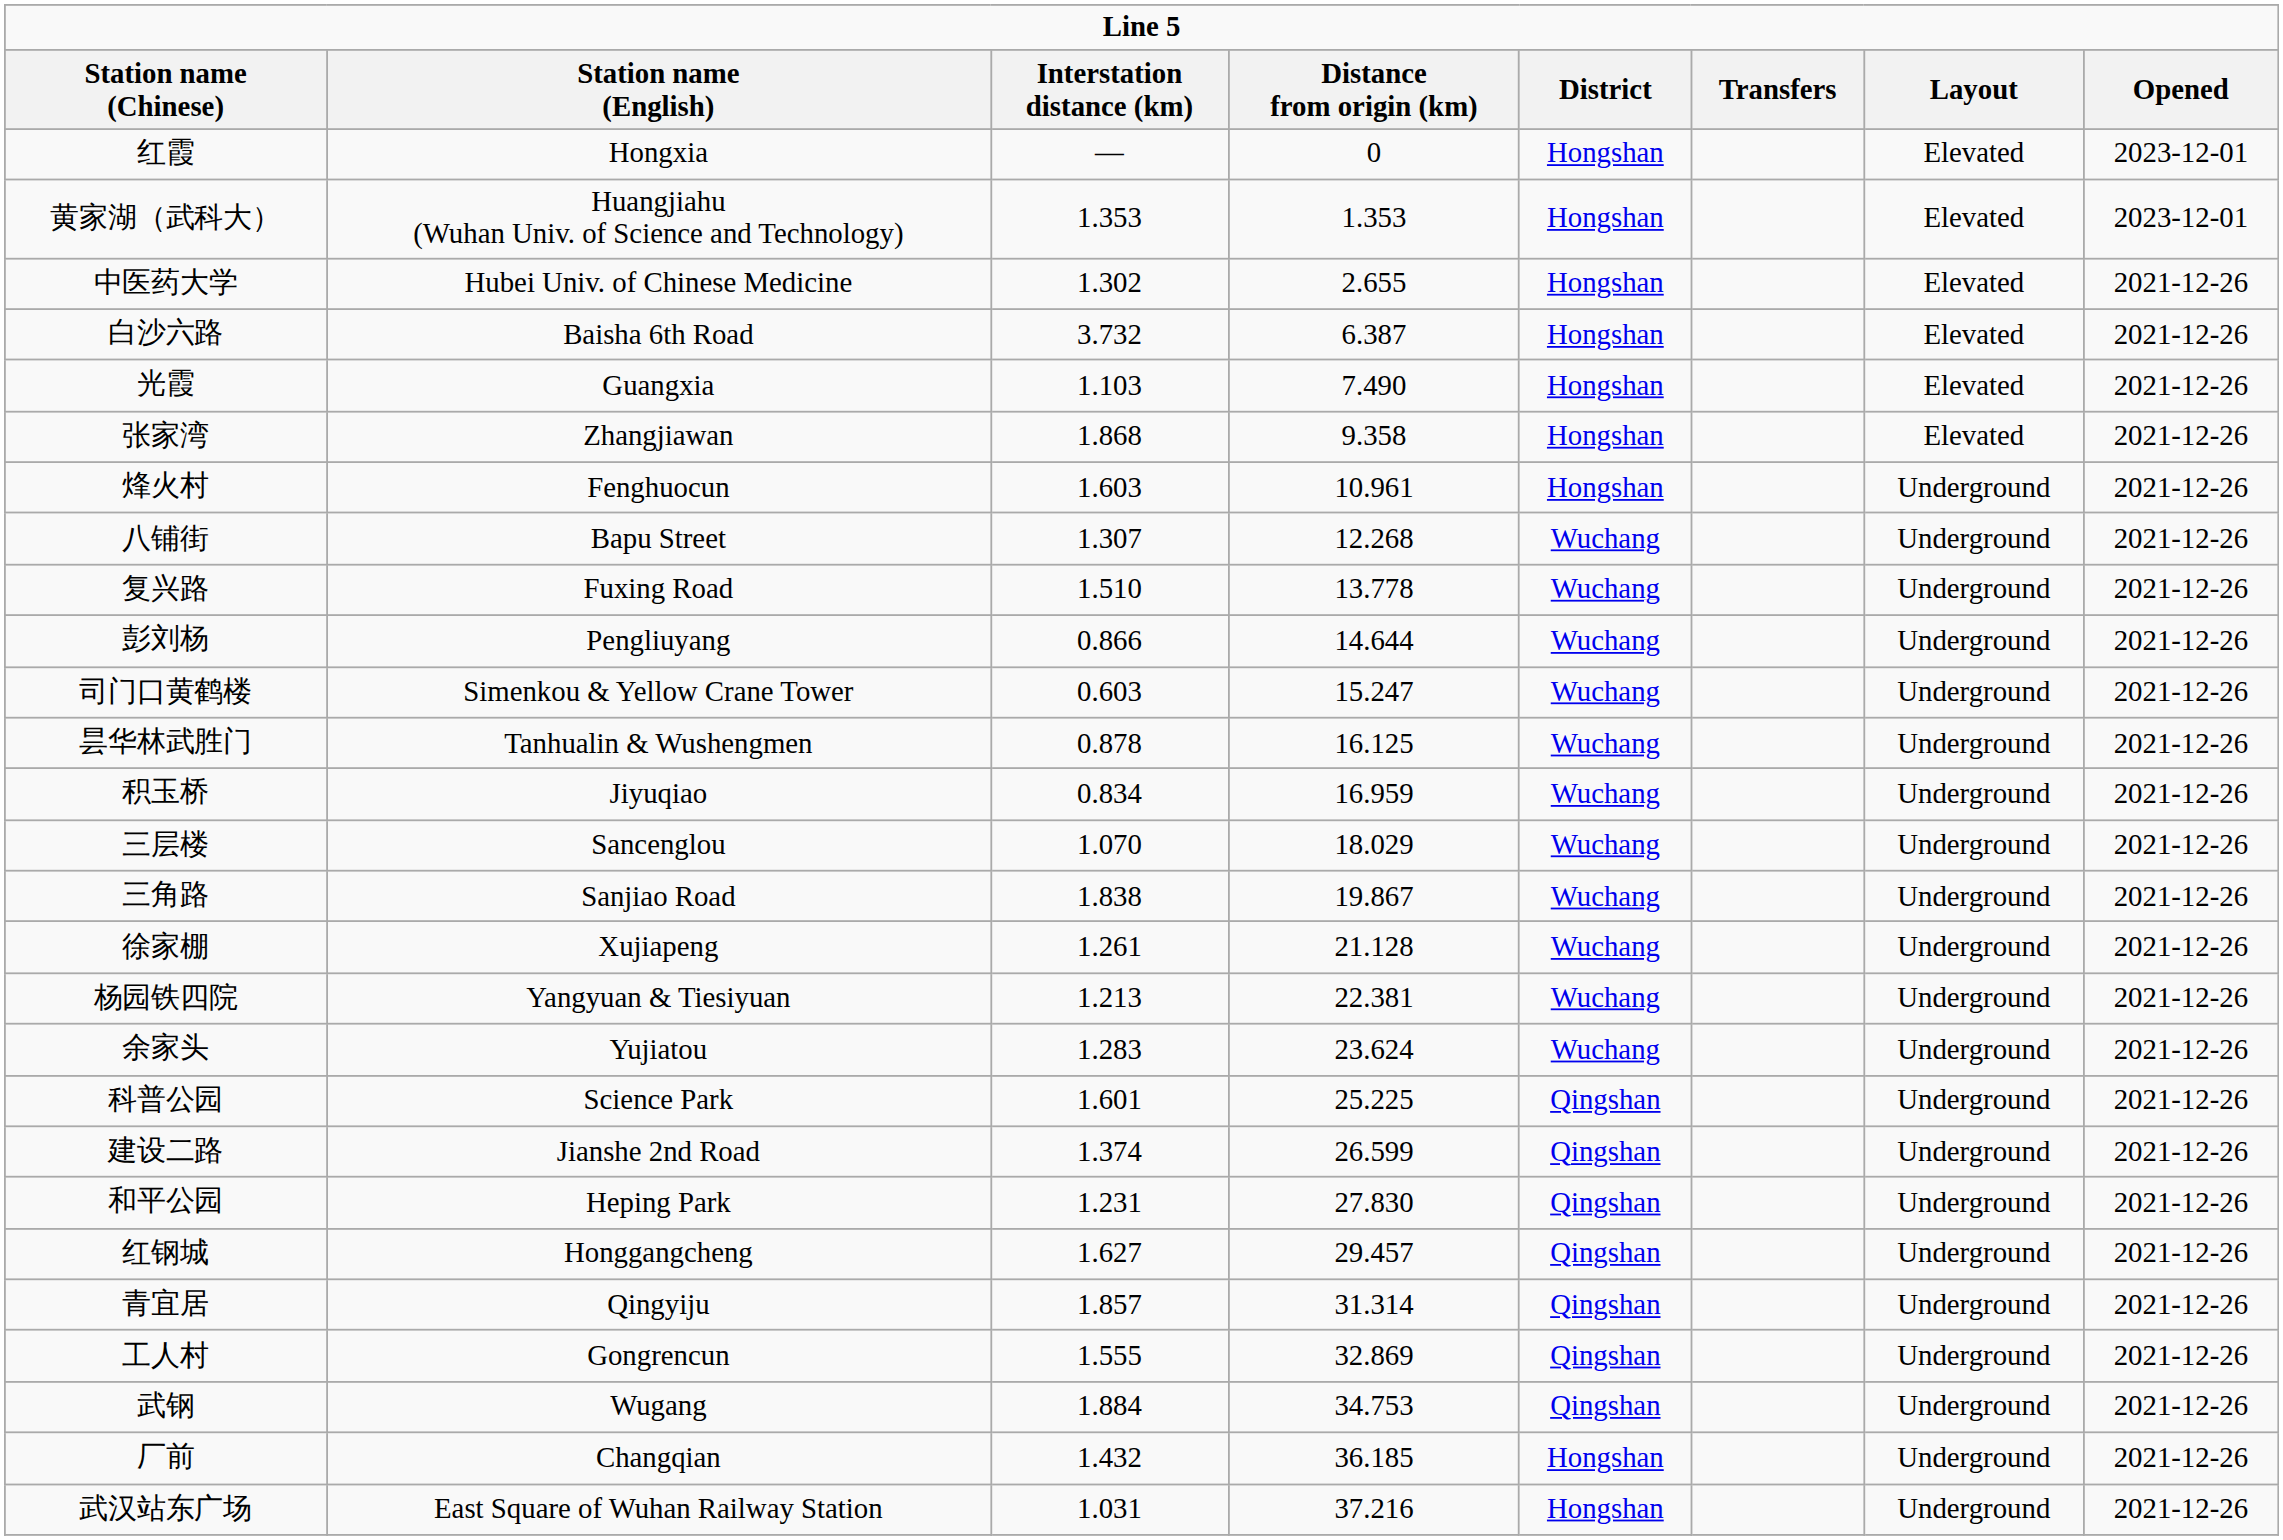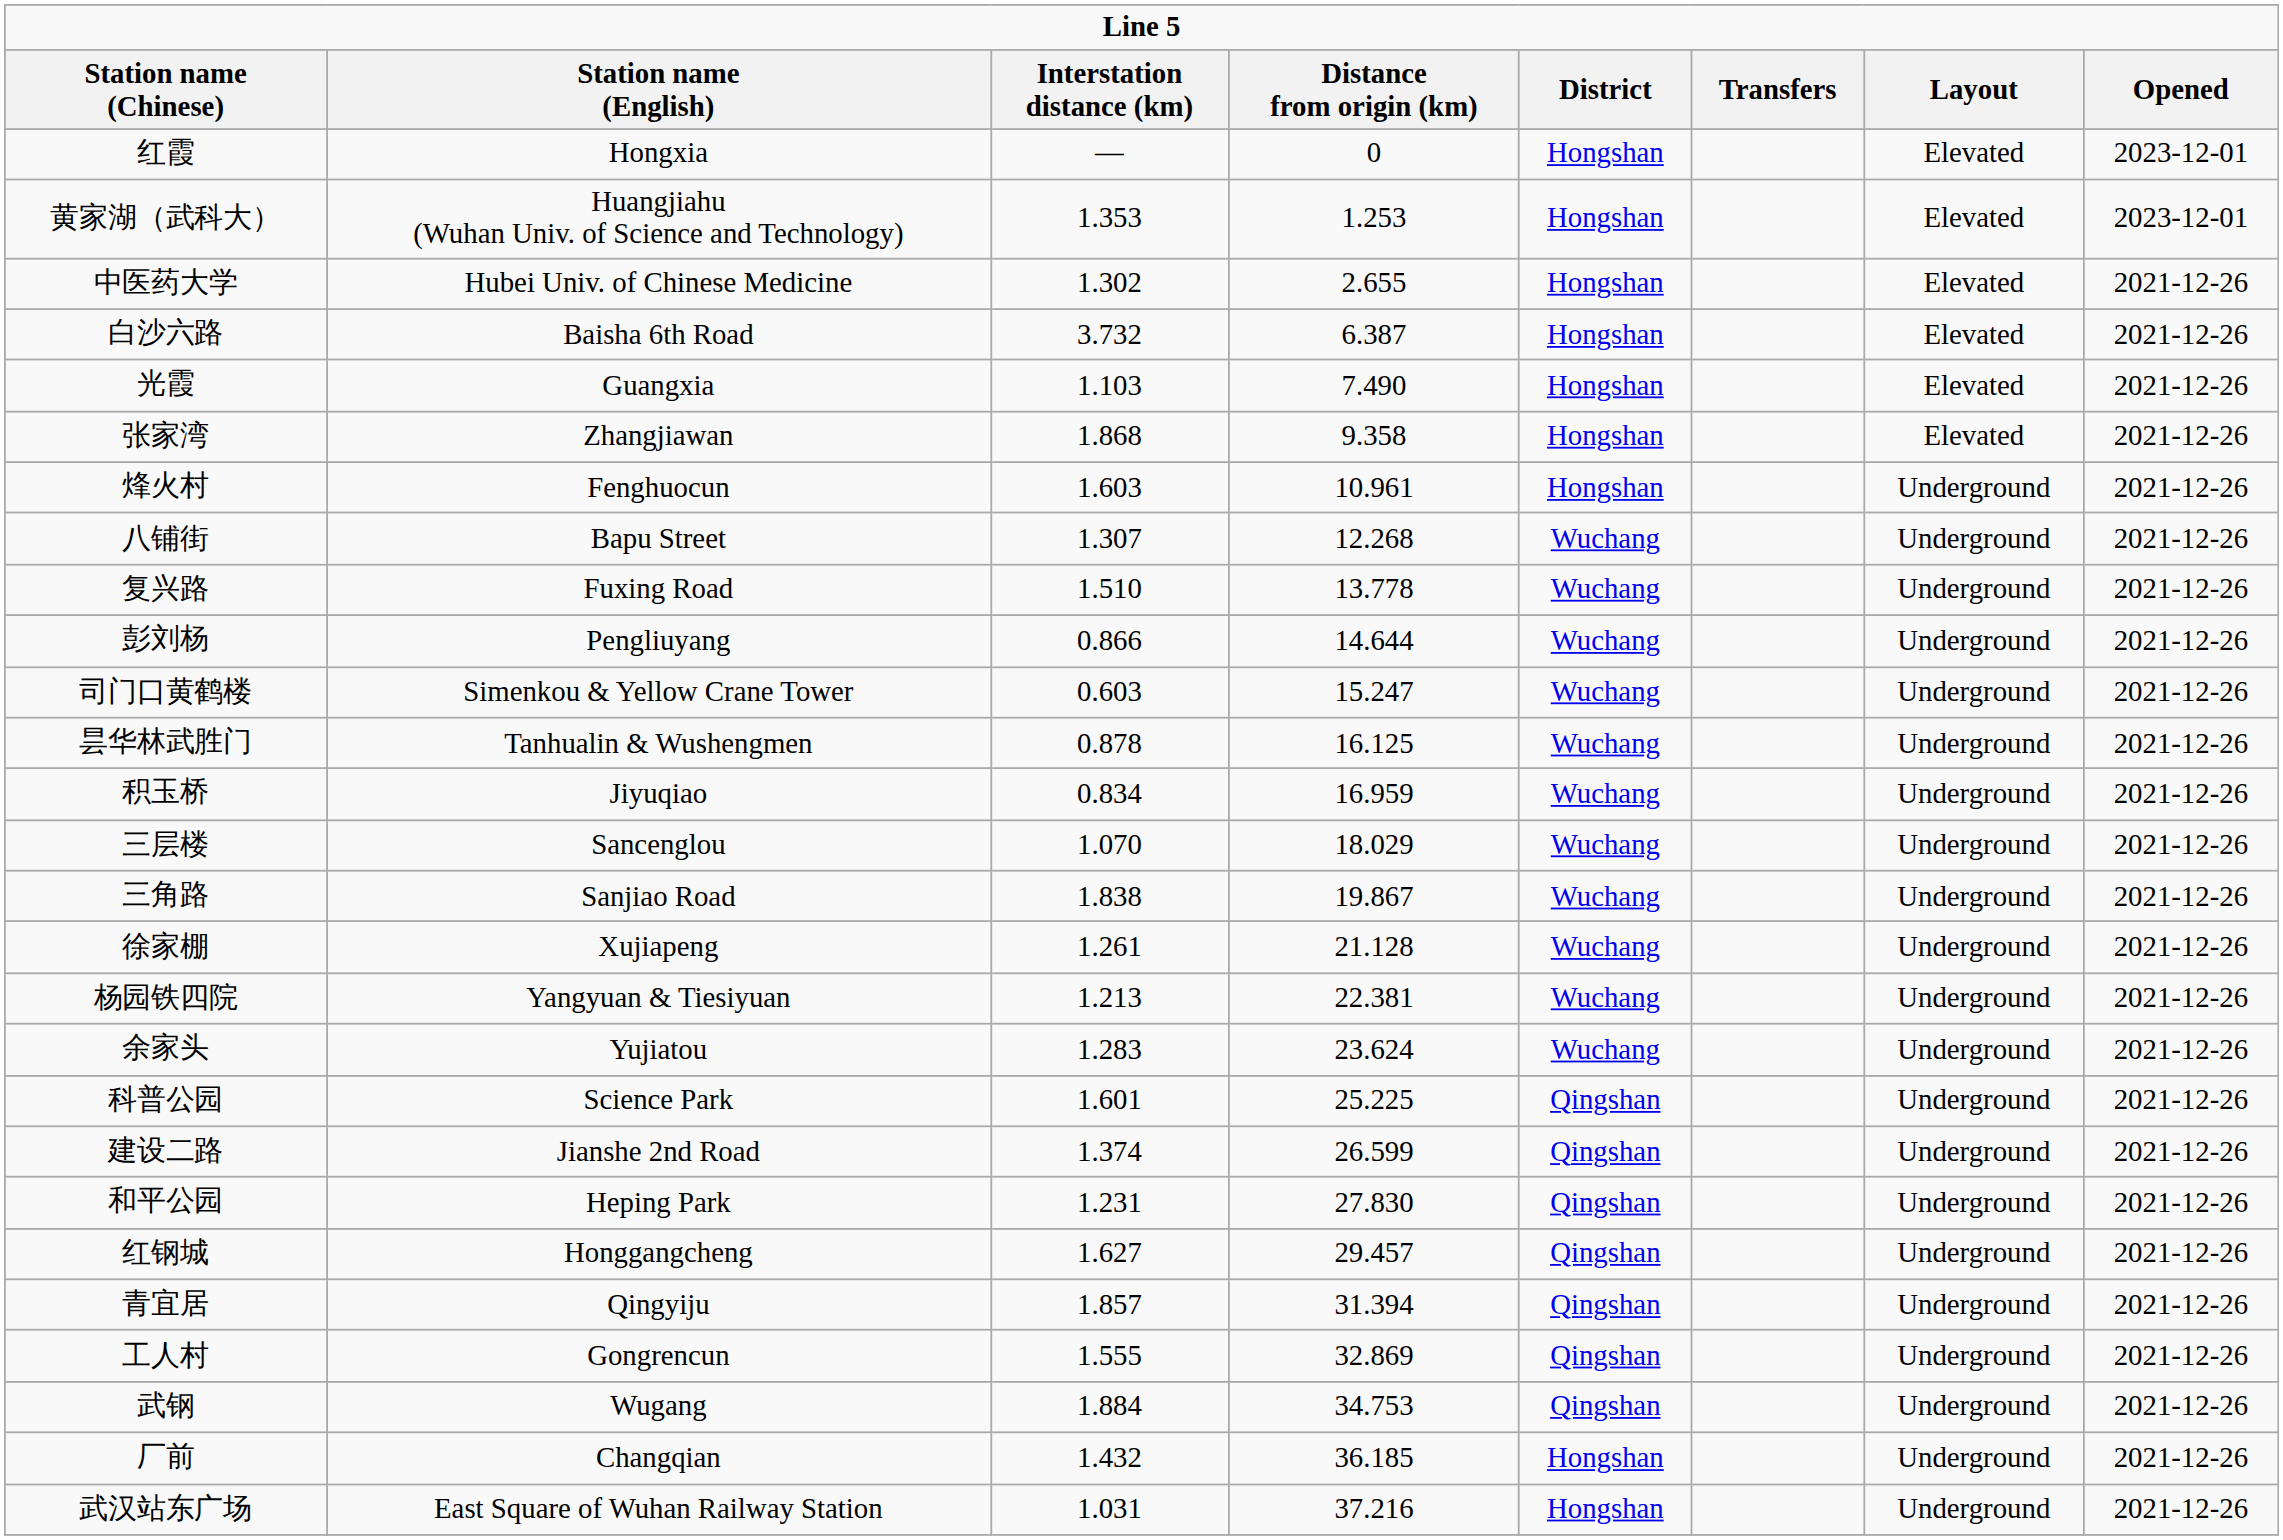(1374, 218) 1.353 -> (1374, 218) 1.253
(1374, 1304) 31.314 -> (1374, 1304) 31.394
